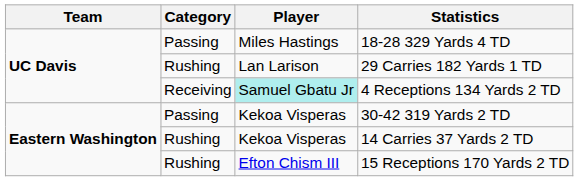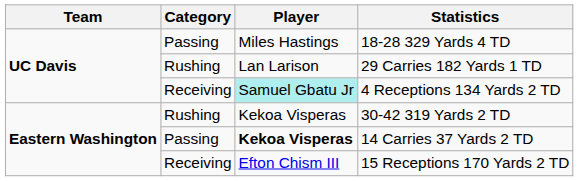(191, 114) Passing -> (192, 114) Rushing
(192, 138) Rushing -> (191, 138) Passing
(292, 138) normal -> (296, 138) bold
(192, 163) Rushing -> (198, 163) Receiving
